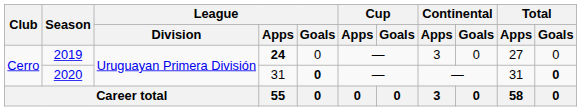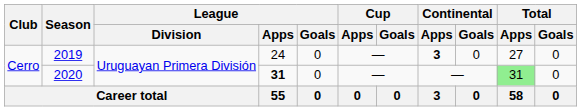(278, 55) bold -> (278, 55) normal
(437, 55) normal -> (437, 55) bold
(278, 75) normal -> (278, 75) bold
(318, 75) bold -> (318, 75) normal
(516, 75) no background -> (516, 75) lightgreen background
(556, 75) bold -> (556, 75) normal
